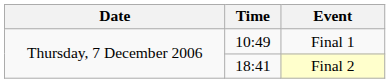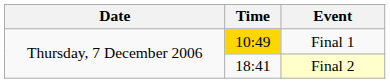(253, 41) no background -> (253, 41) gold background
